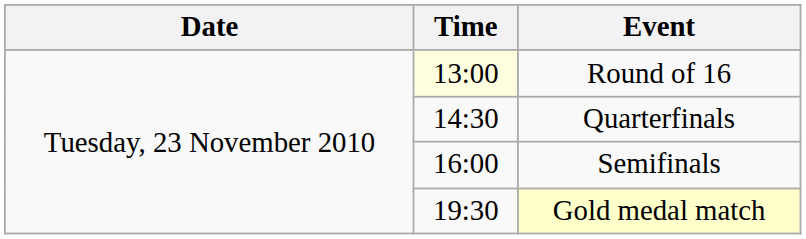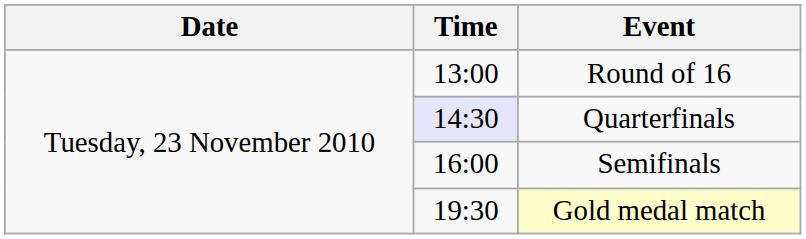(466, 73) lightyellow background -> (466, 73) no background
(466, 118) no background -> (466, 118) lavender background
